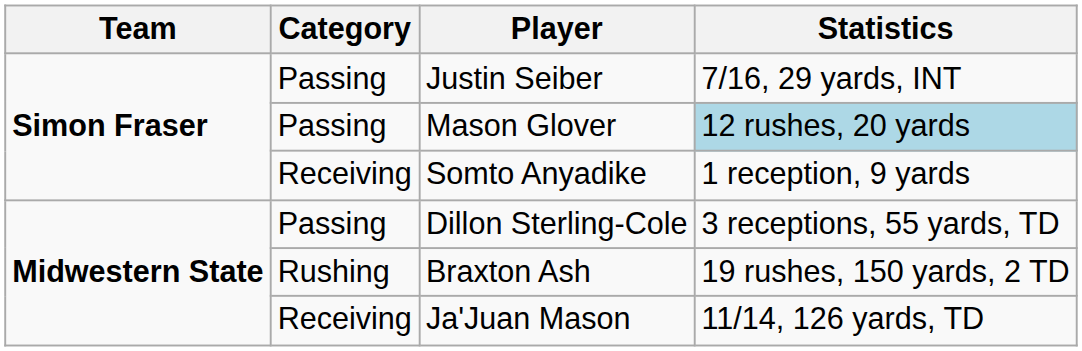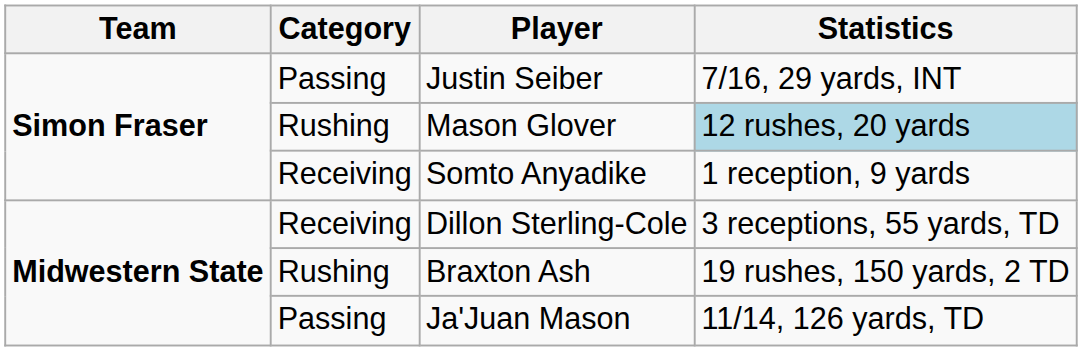(332, 126) Passing -> (334, 126) Rushing
(332, 223) Passing -> (345, 223) Receiving
(345, 320) Receiving -> (332, 320) Passing
